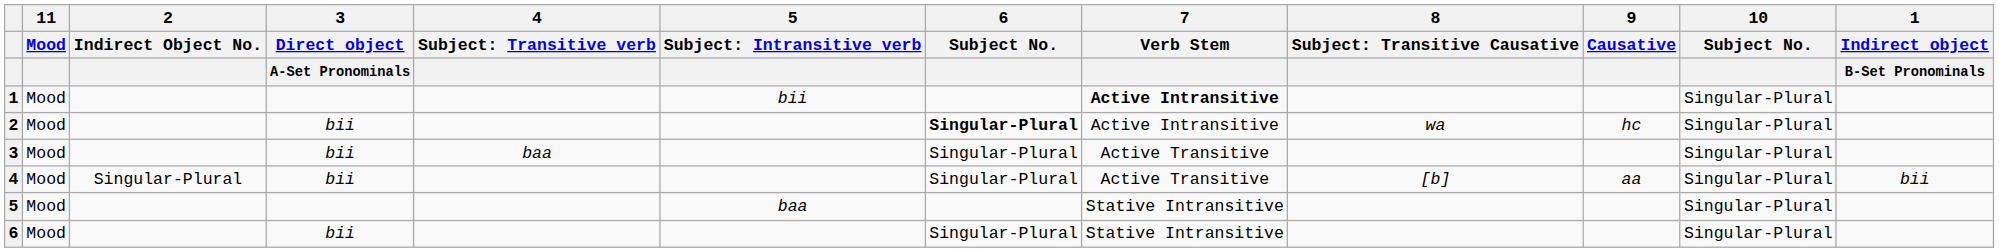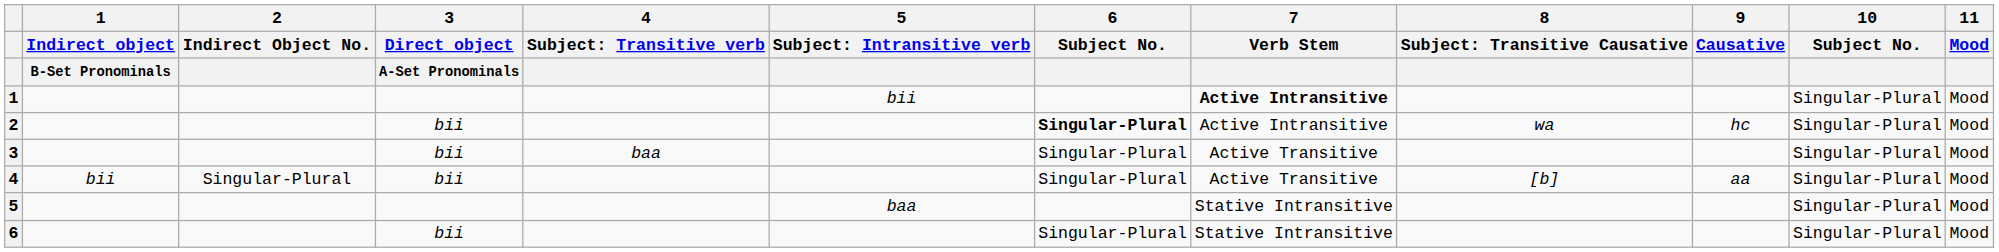columns swapped: (1915, 73) <-> (46, 72)
